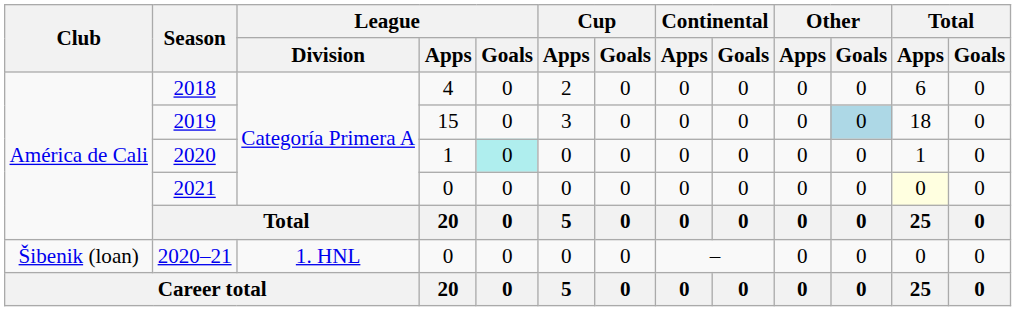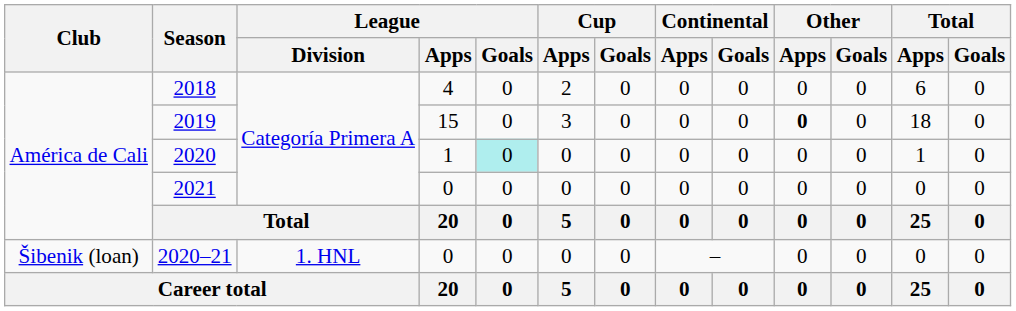(802, 121) normal -> (802, 121) bold
(861, 121) lightblue background -> (861, 121) no background
(920, 188) lightyellow background -> (920, 188) no background
